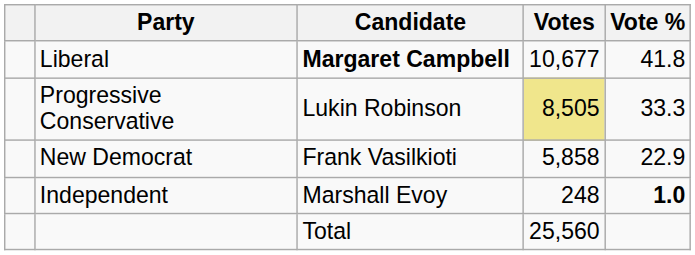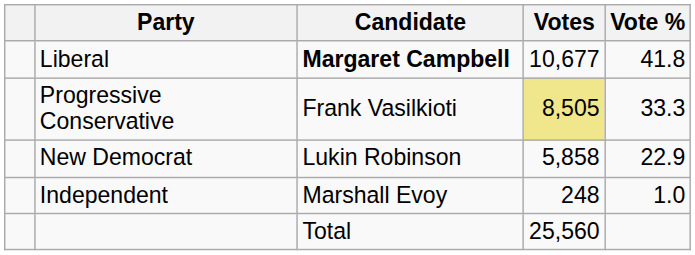(382, 108) Lukin Robinson -> (380, 108) Frank Vasilkioti
(380, 158) Frank Vasilkioti -> (382, 158) Lukin Robinson
(669, 194) bold -> (669, 194) normal
